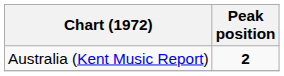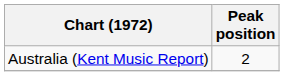(246, 58) bold -> (246, 58) normal
